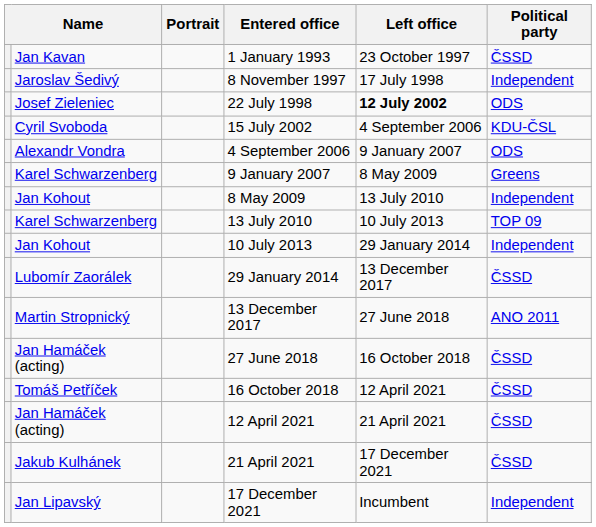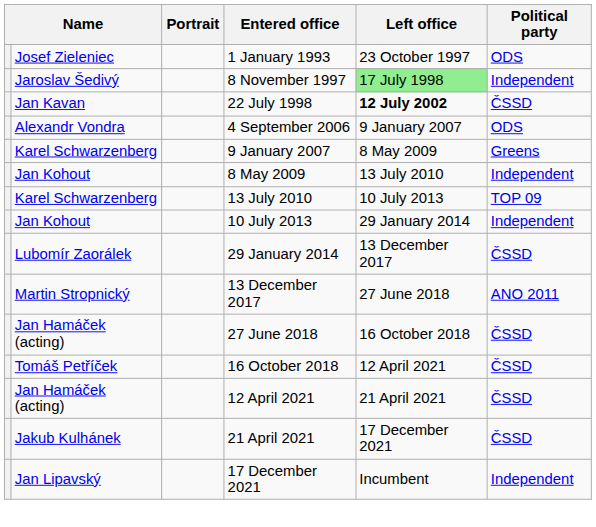(50, 56) Jan Kavan -> (64, 56) Josef Zieleniec
(511, 56) ČSSD -> (507, 56) ODS
(401, 80) no background -> (401, 80) lightgreen background
(64, 103) Josef Zieleniec -> (50, 103) Jan Kavan
(507, 103) ODS -> (511, 103) ČSSD
- row: (270, 127)
